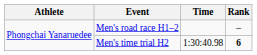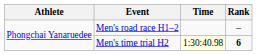(203, 43) no background -> (203, 43) lightyellow background
